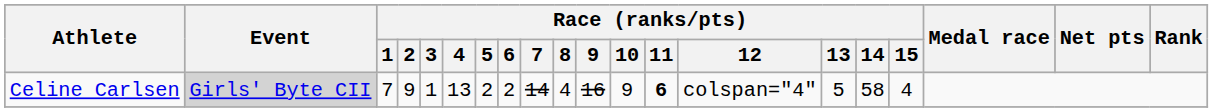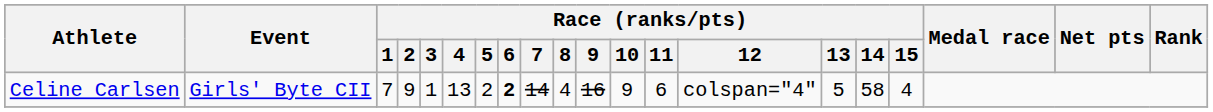(280, 90) lightgrey background -> (280, 90) no background
(509, 90) normal -> (509, 90) bold
(661, 90) bold -> (661, 90) normal
